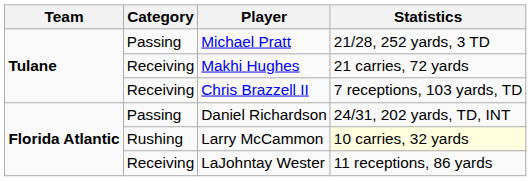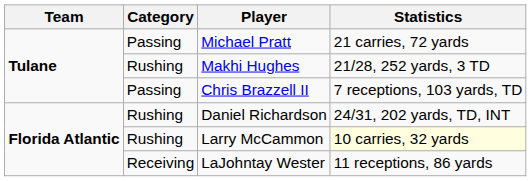(412, 41) 21/28, 252 yards, 3 TD -> (401, 41) 21 carries, 72 yards
(160, 65) Receiving -> (155, 65) Rushing
(401, 65) 21 carries, 72 yards -> (412, 65) 21/28, 252 yards, 3 TD
(160, 90) Receiving -> (154, 90) Passing
(154, 114) Passing -> (155, 114) Rushing
